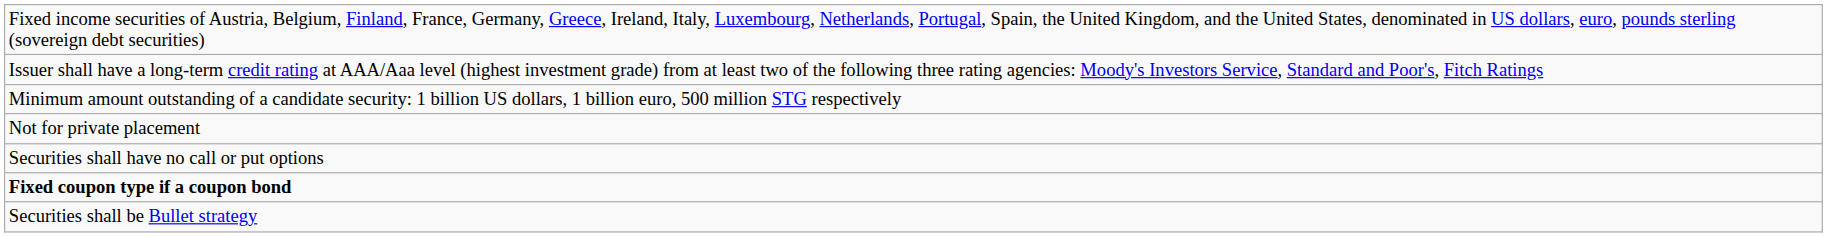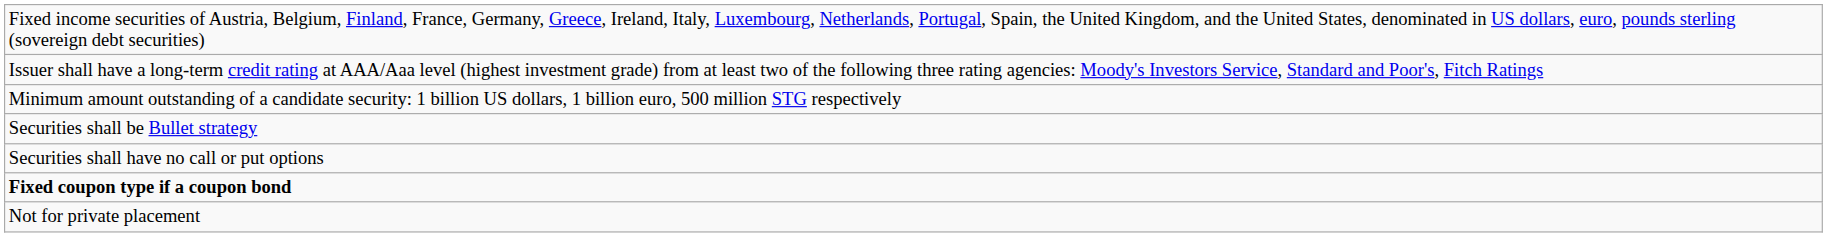(104, 128) Not for private placement -> (133, 128) Securities shall be Bullet strategy
(133, 216) Securities shall be Bullet strategy -> (104, 216) Not for private placement
